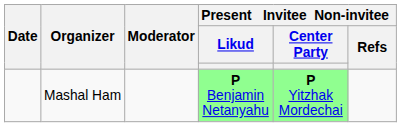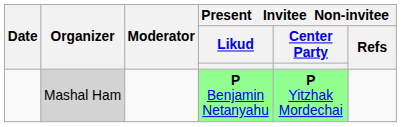(83, 95) no background -> (83, 95) lightgrey background
